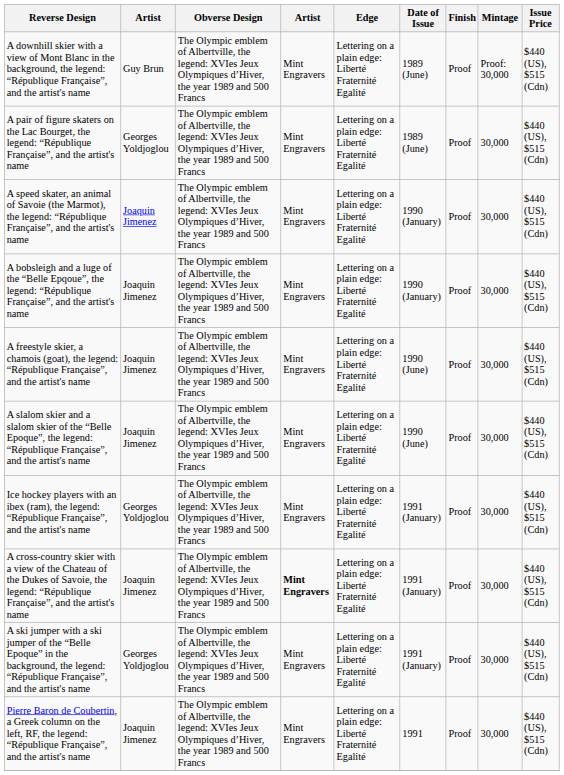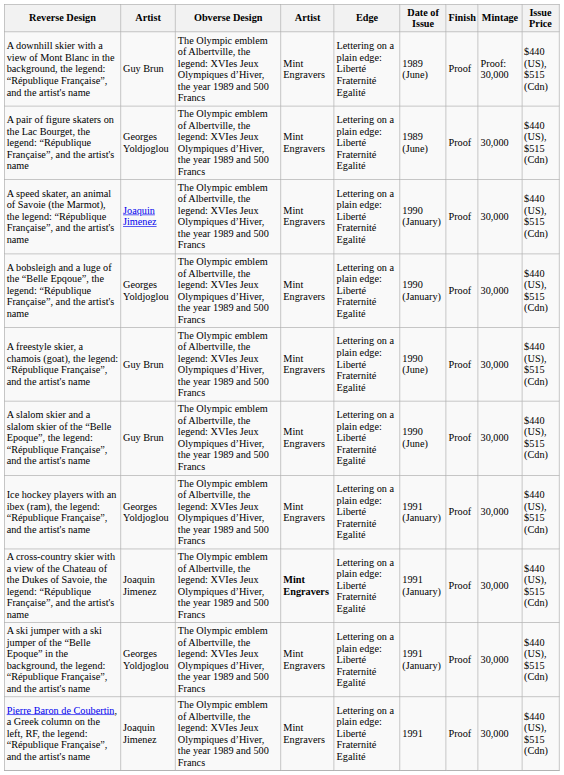(140, 290) Joaquin Jimenez -> (146, 290) Georges Yoldjoglou
(140, 364) Joaquin Jimenez -> (143, 364) Guy Brun
(140, 438) Joaquin Jimenez -> (143, 438) Guy Brun
